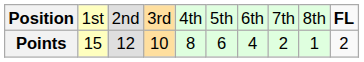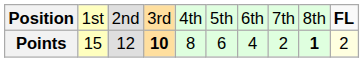(159, 43) normal -> (159, 43) bold
(314, 43) normal -> (314, 43) bold
(344, 43) no background -> (344, 43) lightyellow background
